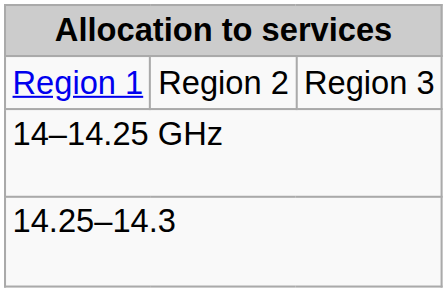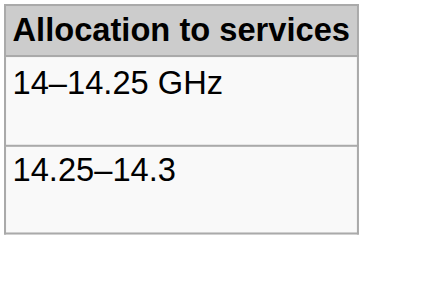- row: (78, 82)
